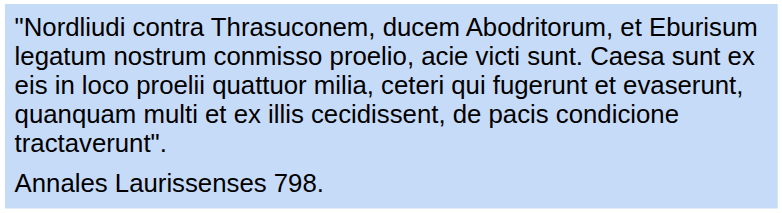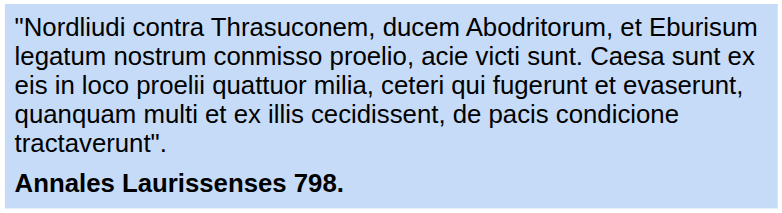(169, 184) normal -> (179, 184) bold
